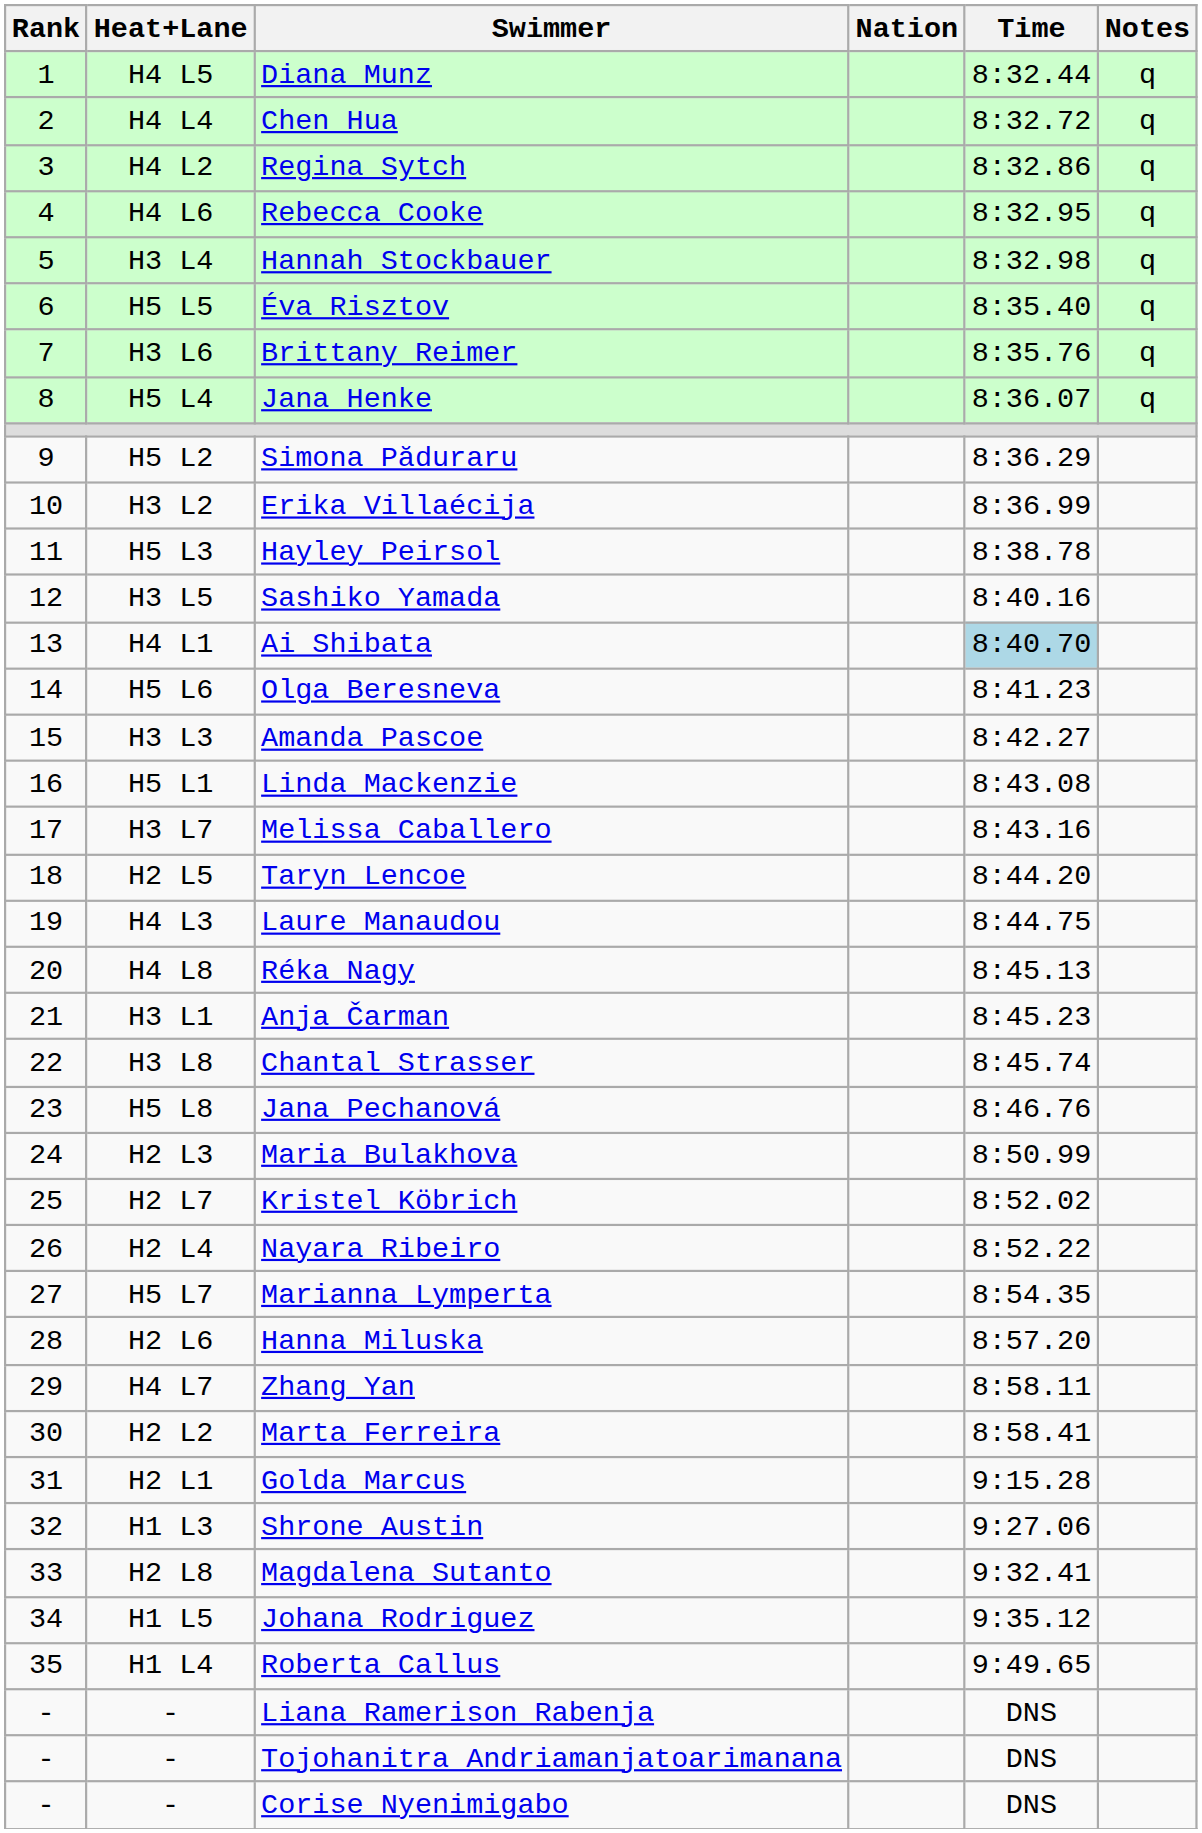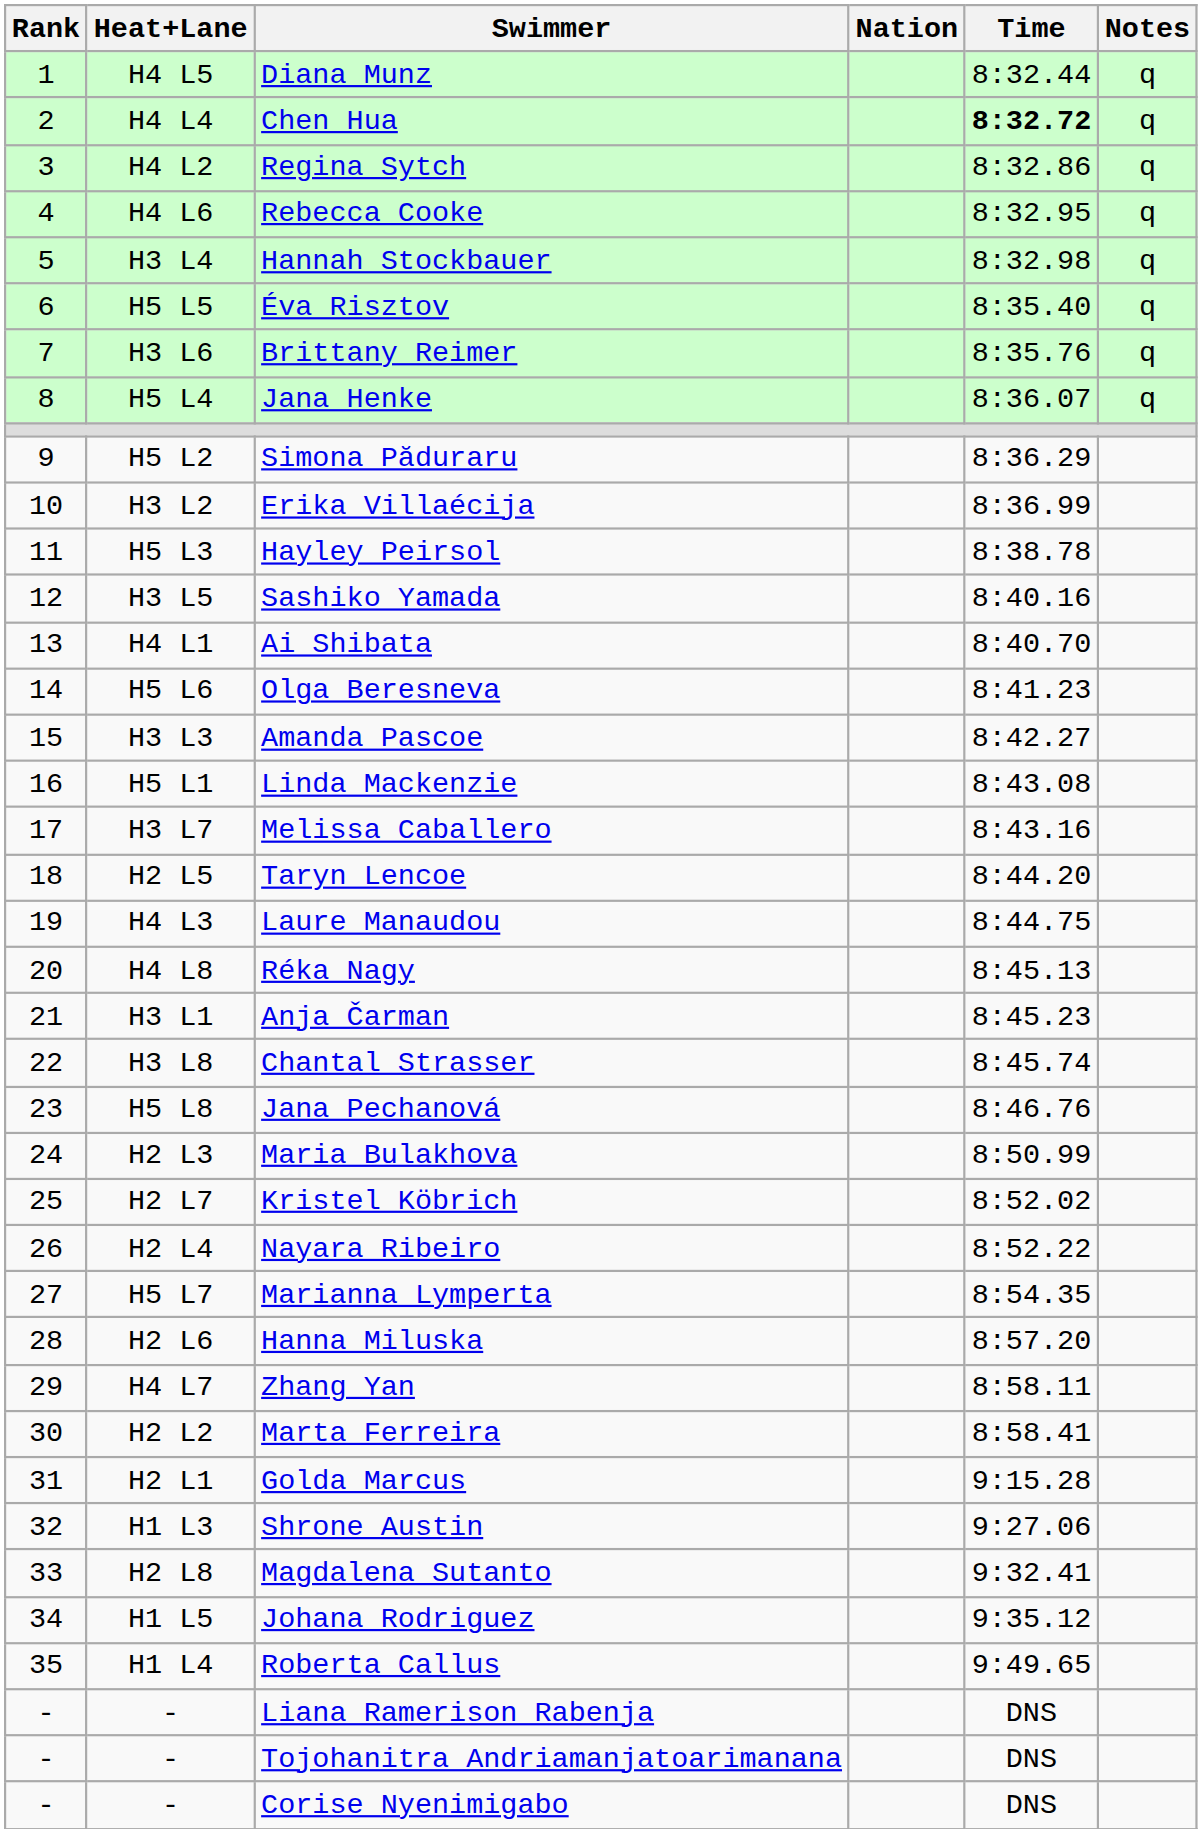(1031, 121) normal -> (1031, 121) bold
(1031, 645) lightblue background -> (1031, 645) no background
